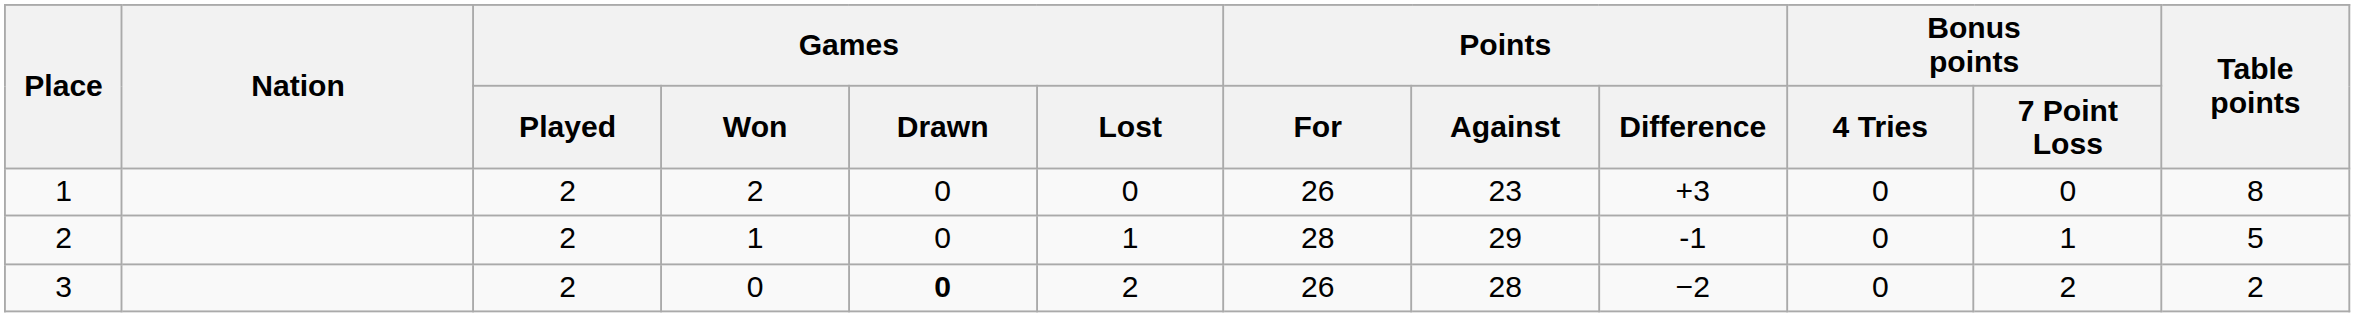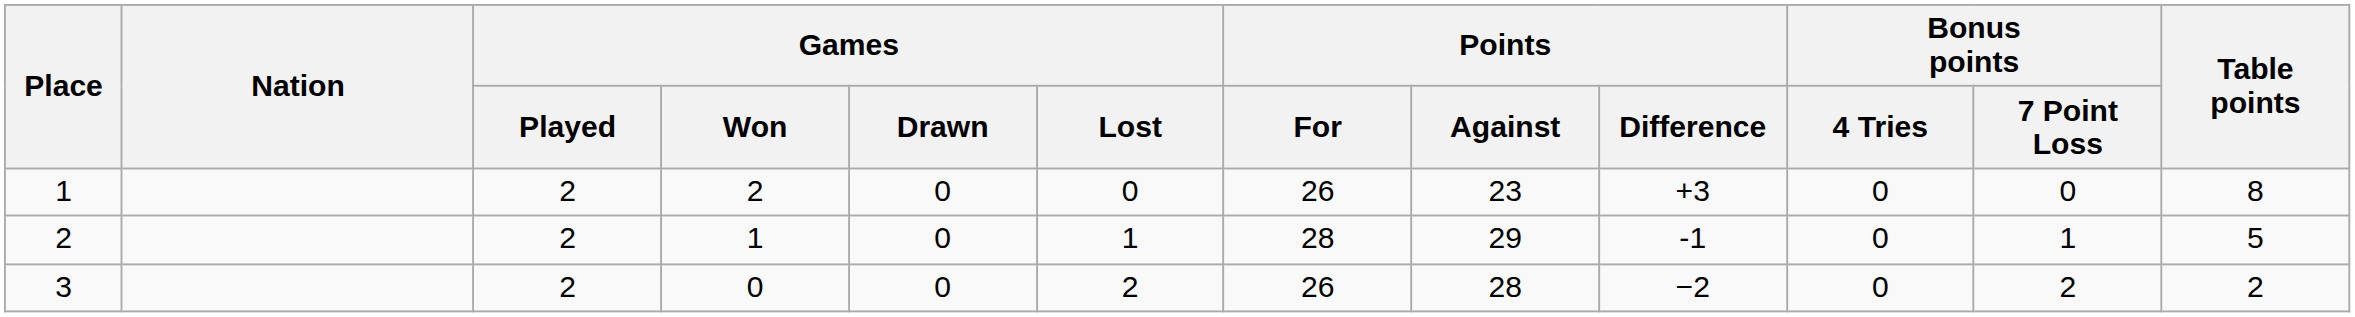(943, 286) bold -> (943, 286) normal
